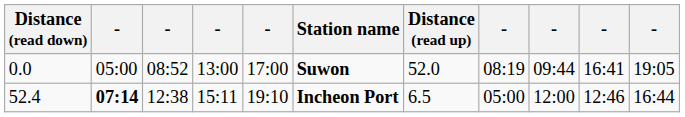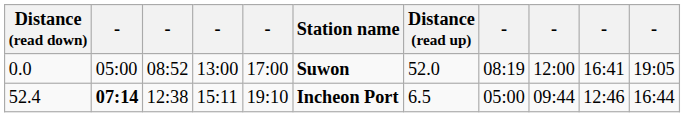(554, 68) 09:44 -> (554, 68) 12:00
(554, 97) 12:00 -> (554, 97) 09:44
